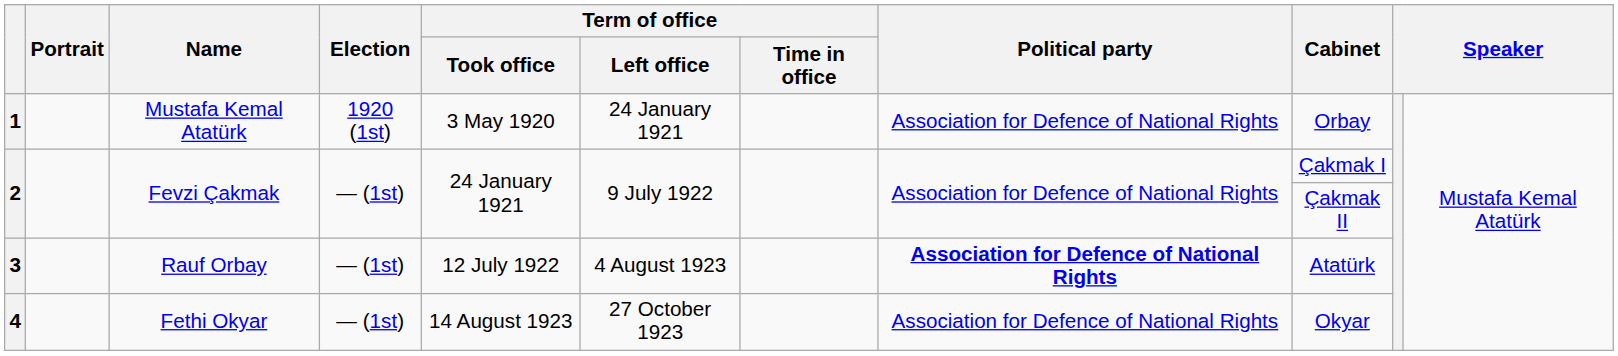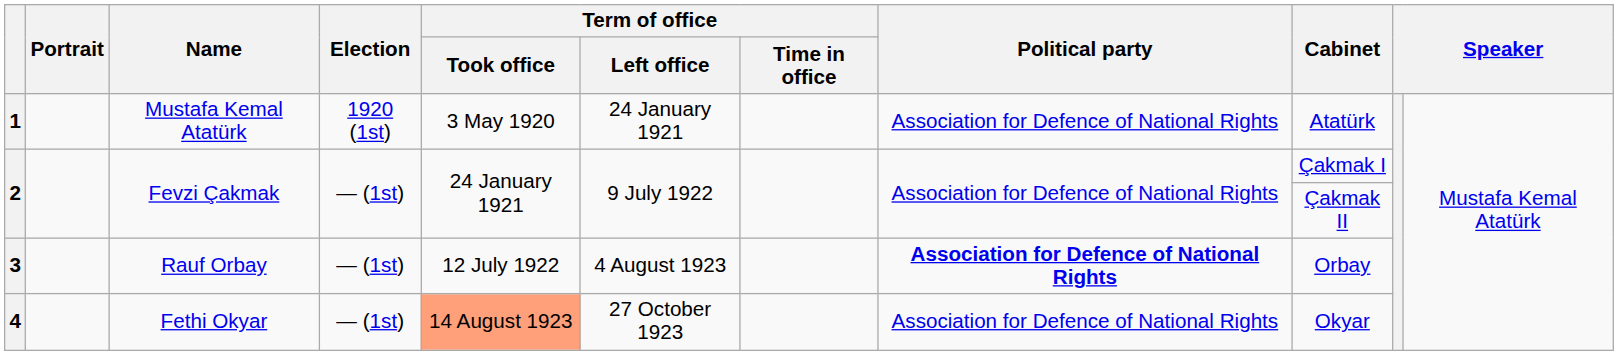(1342, 121) Orbay -> (1342, 121) Atatürk
(1342, 265) Atatürk -> (1342, 265) Orbay
(501, 321) no background -> (501, 321) lightsalmon background
